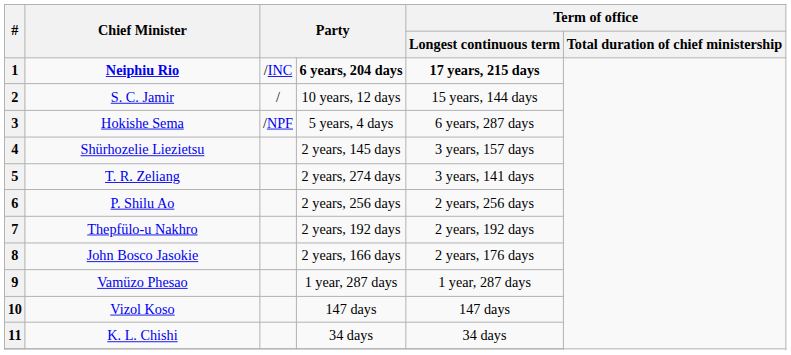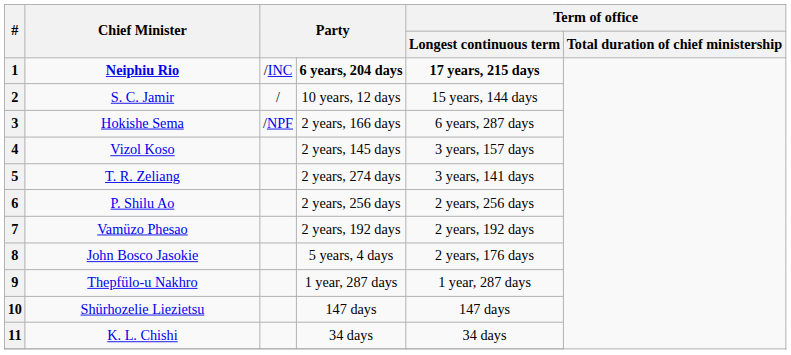(351, 123) 5 years, 4 days -> (351, 123) 2 years, 166 days
(142, 150) Shürhozelie Liezietsu -> (142, 150) Vizol Koso
(142, 229) Thepfülo-u Nakhro -> (142, 229) Vamüzo Phesao
(351, 256) 2 years, 166 days -> (351, 256) 5 years, 4 days
(142, 282) Vamüzo Phesao -> (142, 282) Thepfülo-u Nakhro
(142, 309) Vizol Koso -> (142, 309) Shürhozelie Liezietsu
